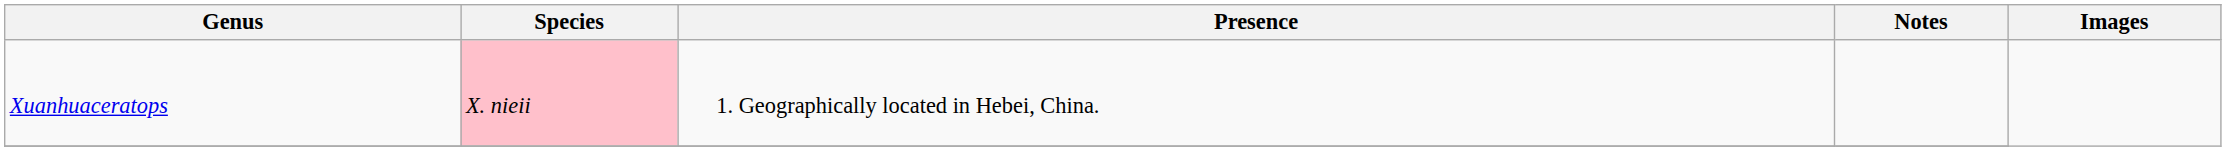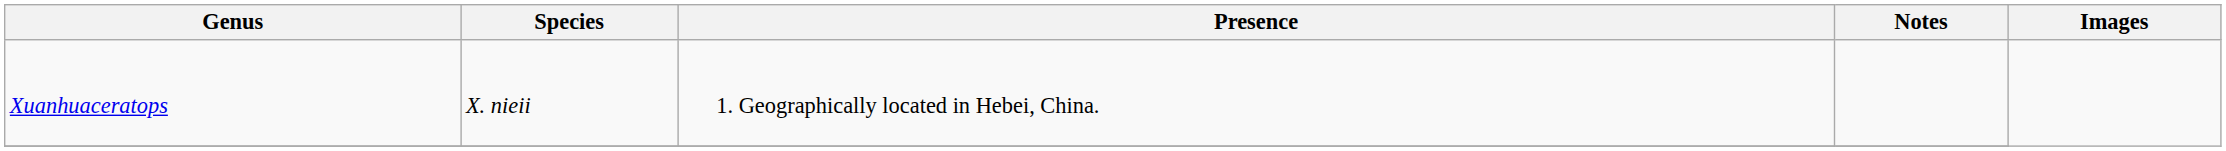(498, 105) pink background -> (498, 105) no background
